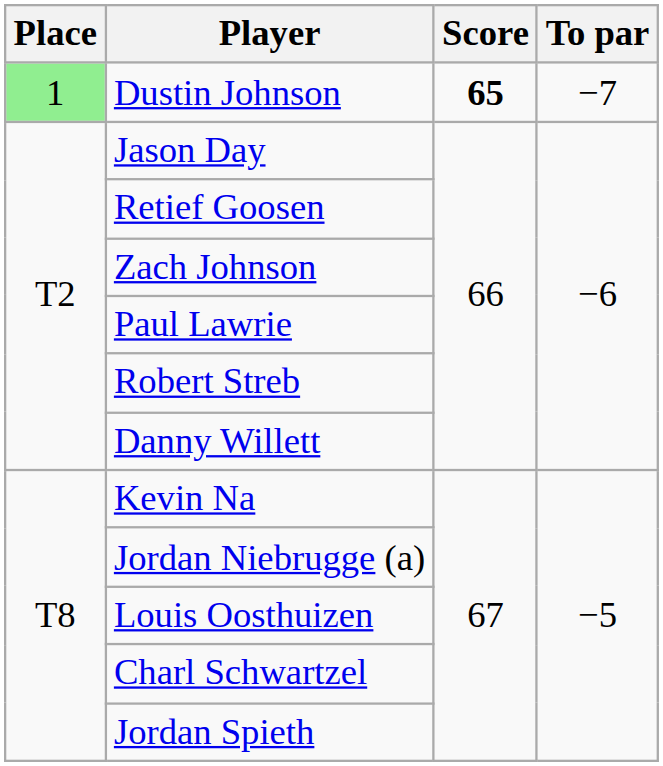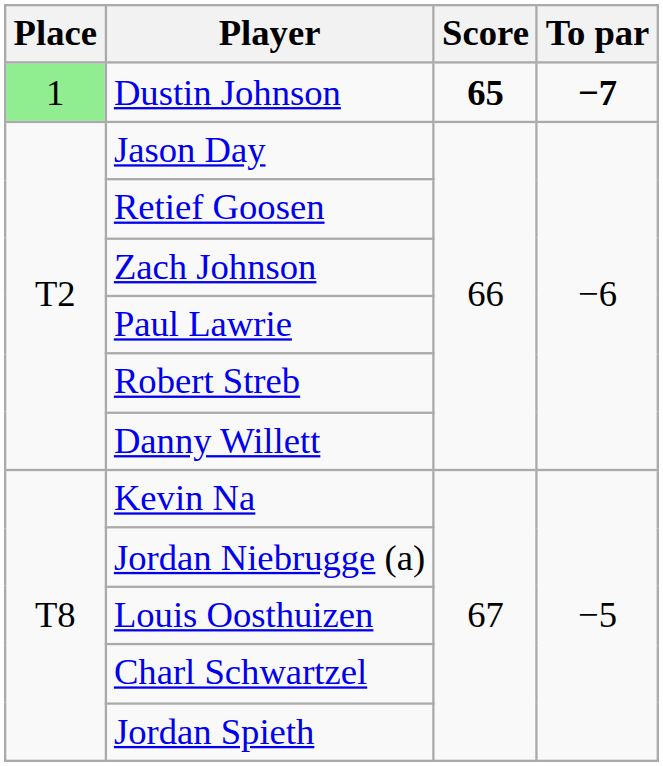(598, 91) normal -> (598, 91) bold
